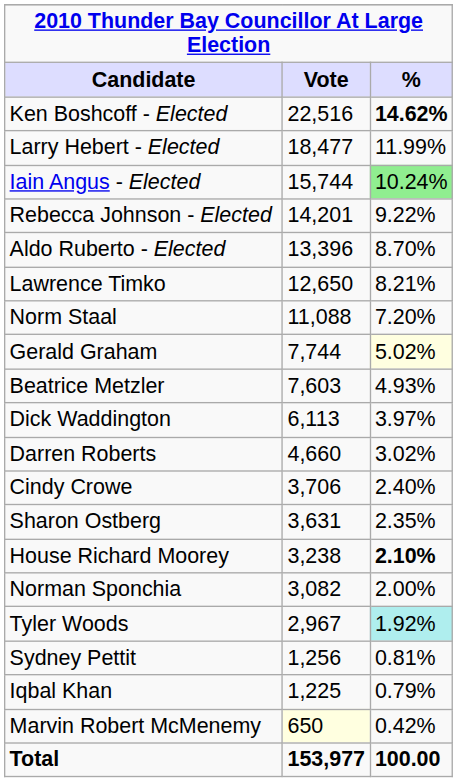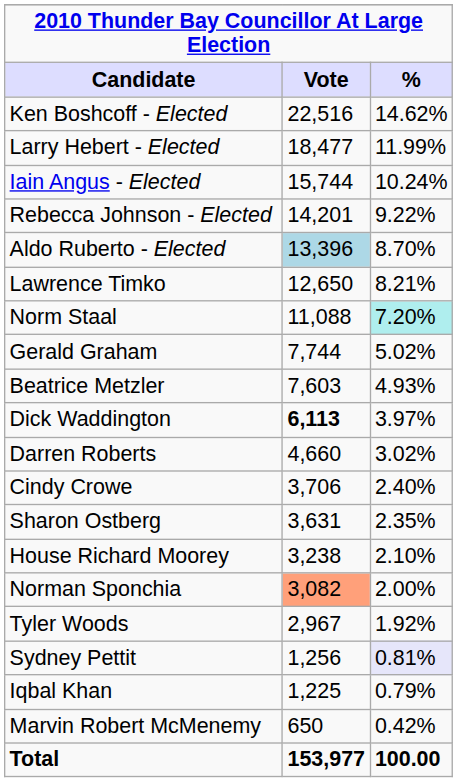(411, 113) bold -> (411, 113) normal
(411, 181) lightgreen background -> (411, 181) no background
(320, 249) no background -> (320, 249) lightblue background
(405, 317) no background -> (405, 317) paleturquoise background
(405, 351) lightyellow background -> (405, 351) no background
(314, 419) normal -> (314, 419) bold
(405, 555) bold -> (405, 555) normal
(314, 589) no background -> (314, 589) lightsalmon background
(405, 623) paleturquoise background -> (405, 623) no background
(405, 657) no background -> (405, 657) lavender background
(305, 725) lightyellow background -> (305, 725) no background
